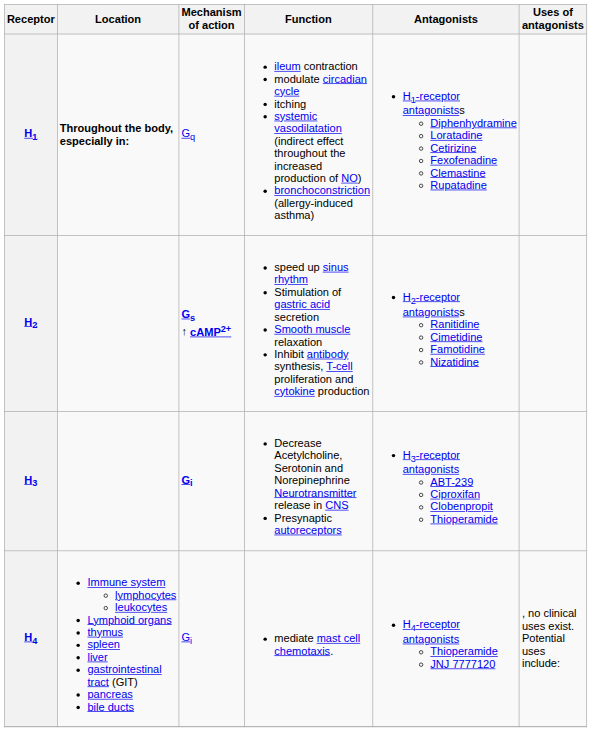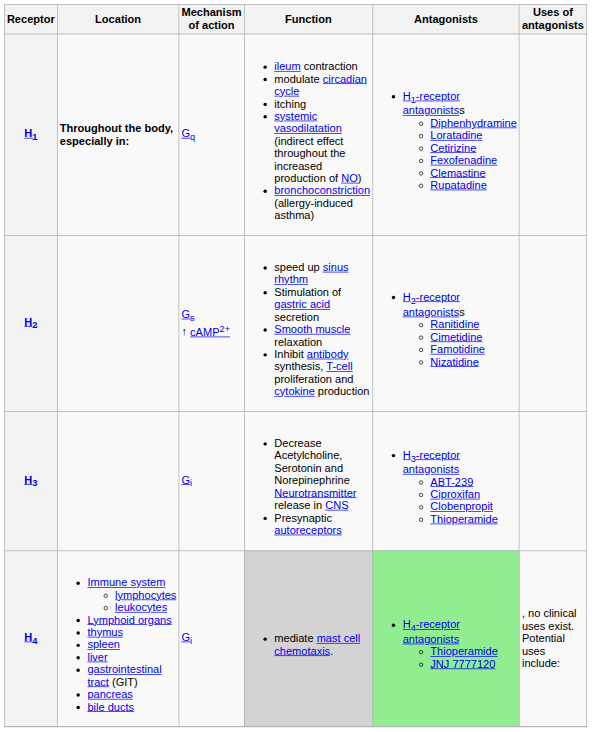(206, 323) bold -> (206, 323) normal
(187, 481) bold -> (187, 481) normal
(308, 645) no background -> (308, 645) lightgrey background
(446, 645) no background -> (446, 645) lightgreen background
